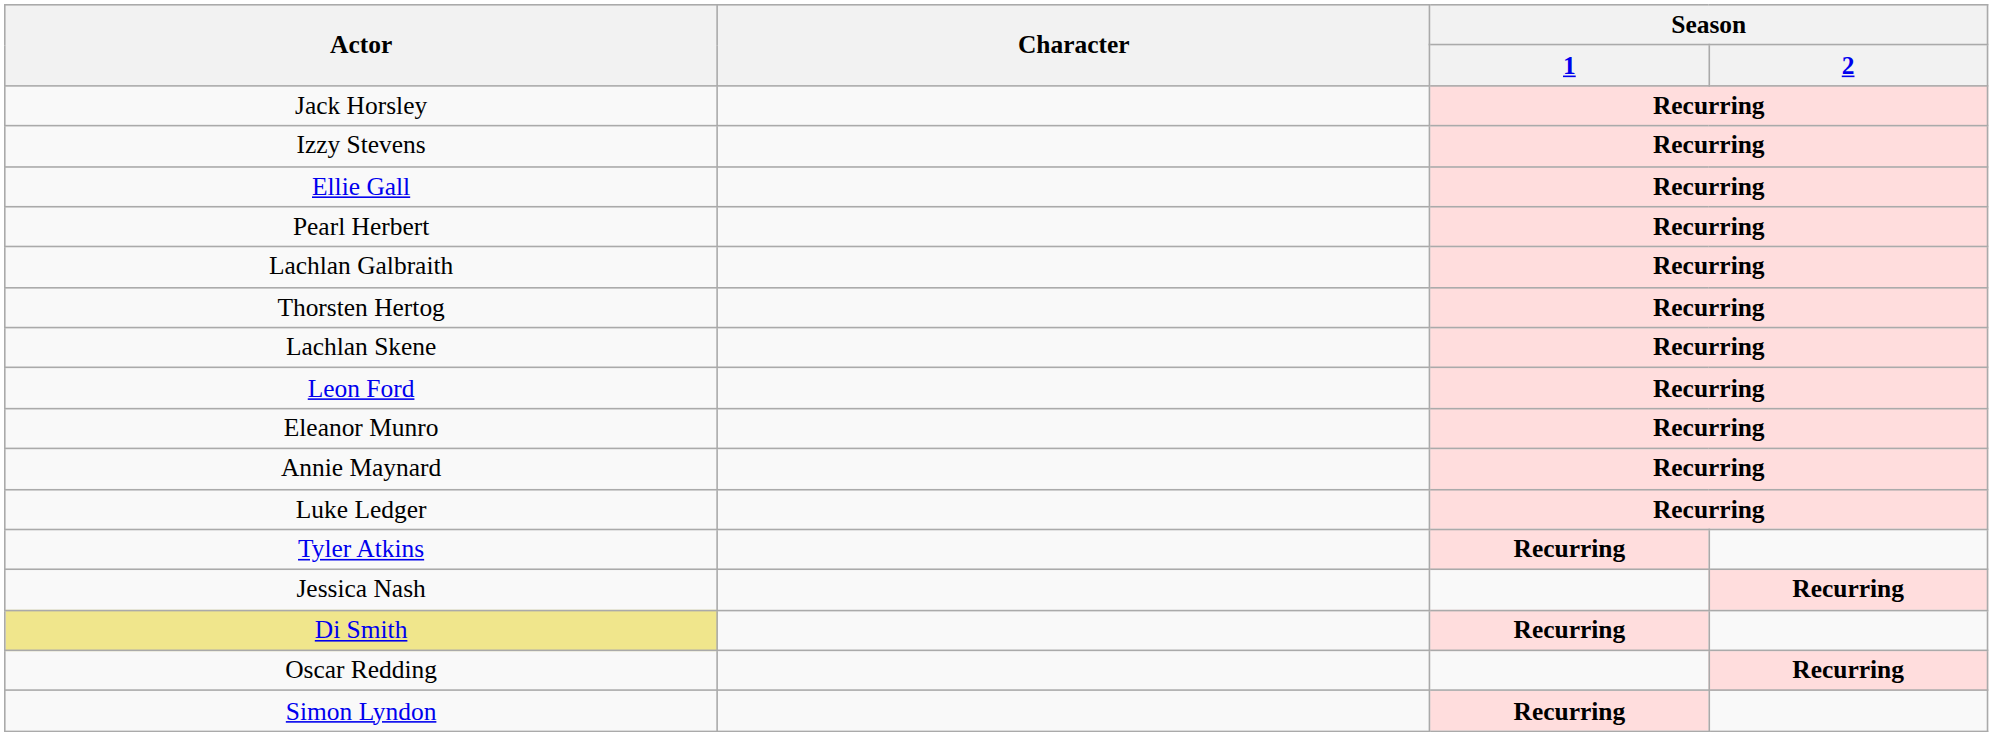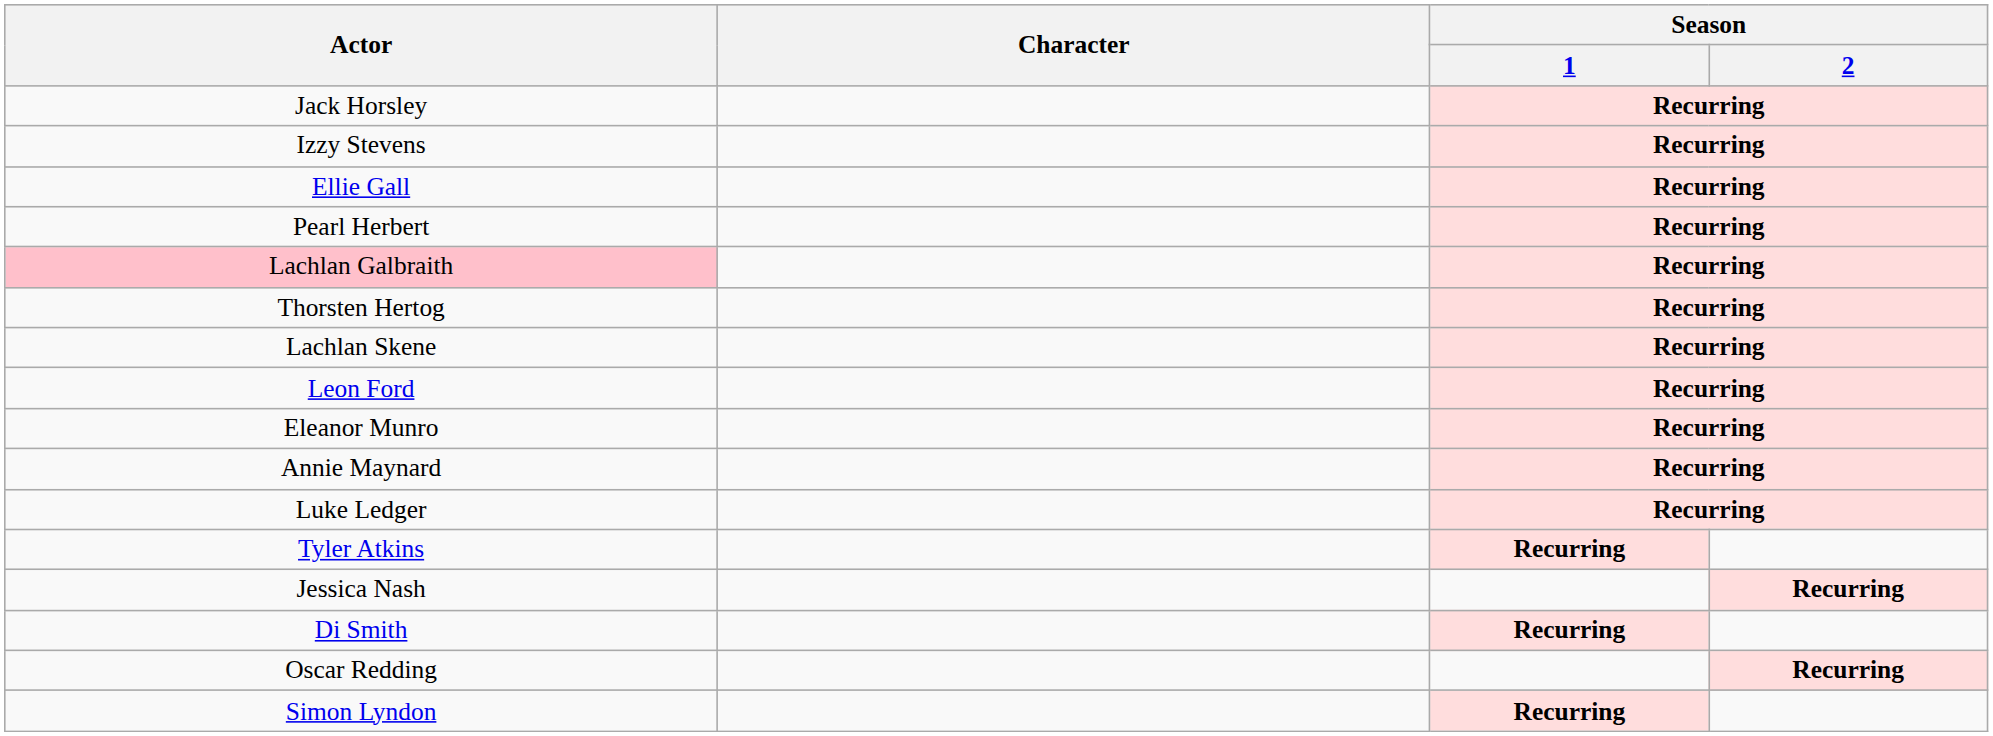(361, 266) no background -> (361, 266) pink background
(361, 629) khaki background -> (361, 629) no background
